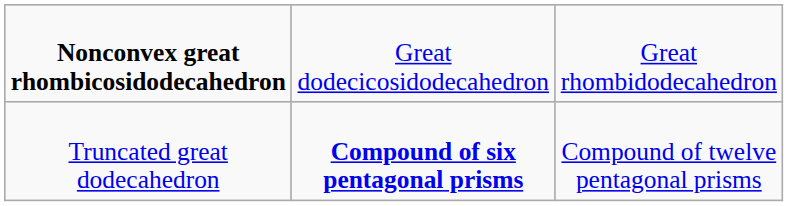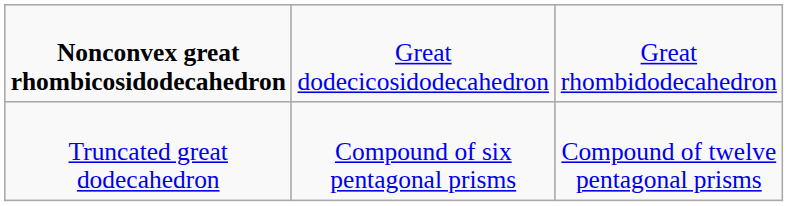(423, 165) bold -> (423, 165) normal
